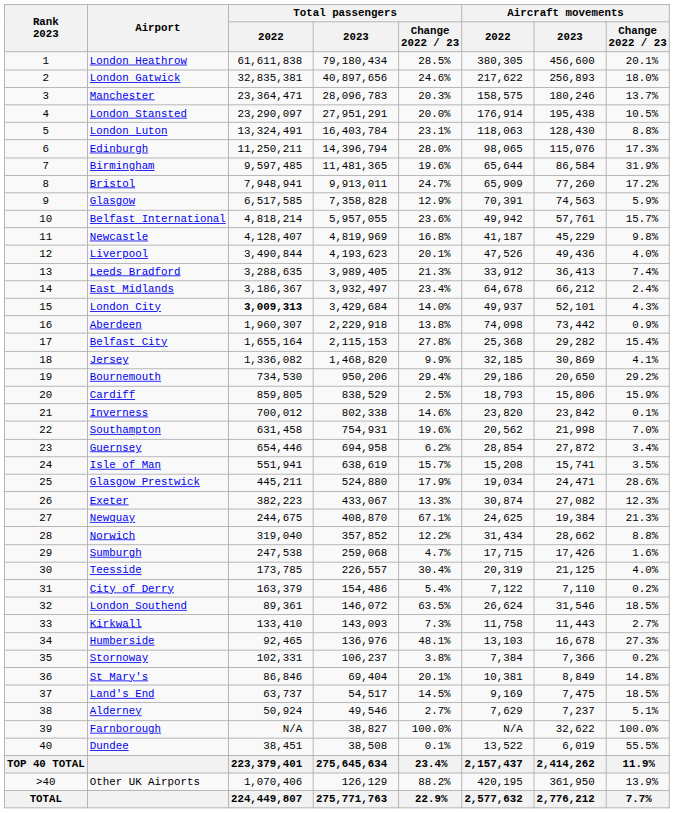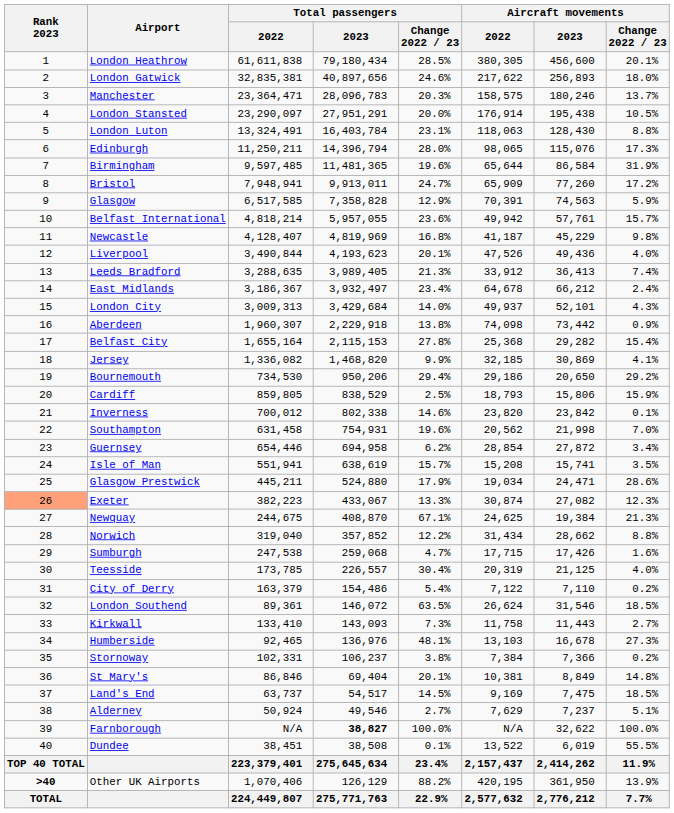(273, 307) bold -> (273, 307) normal
(46, 500) no background -> (46, 500) lightsalmon background
(368, 729) normal -> (368, 729) bold
(46, 782) normal -> (46, 782) bold
